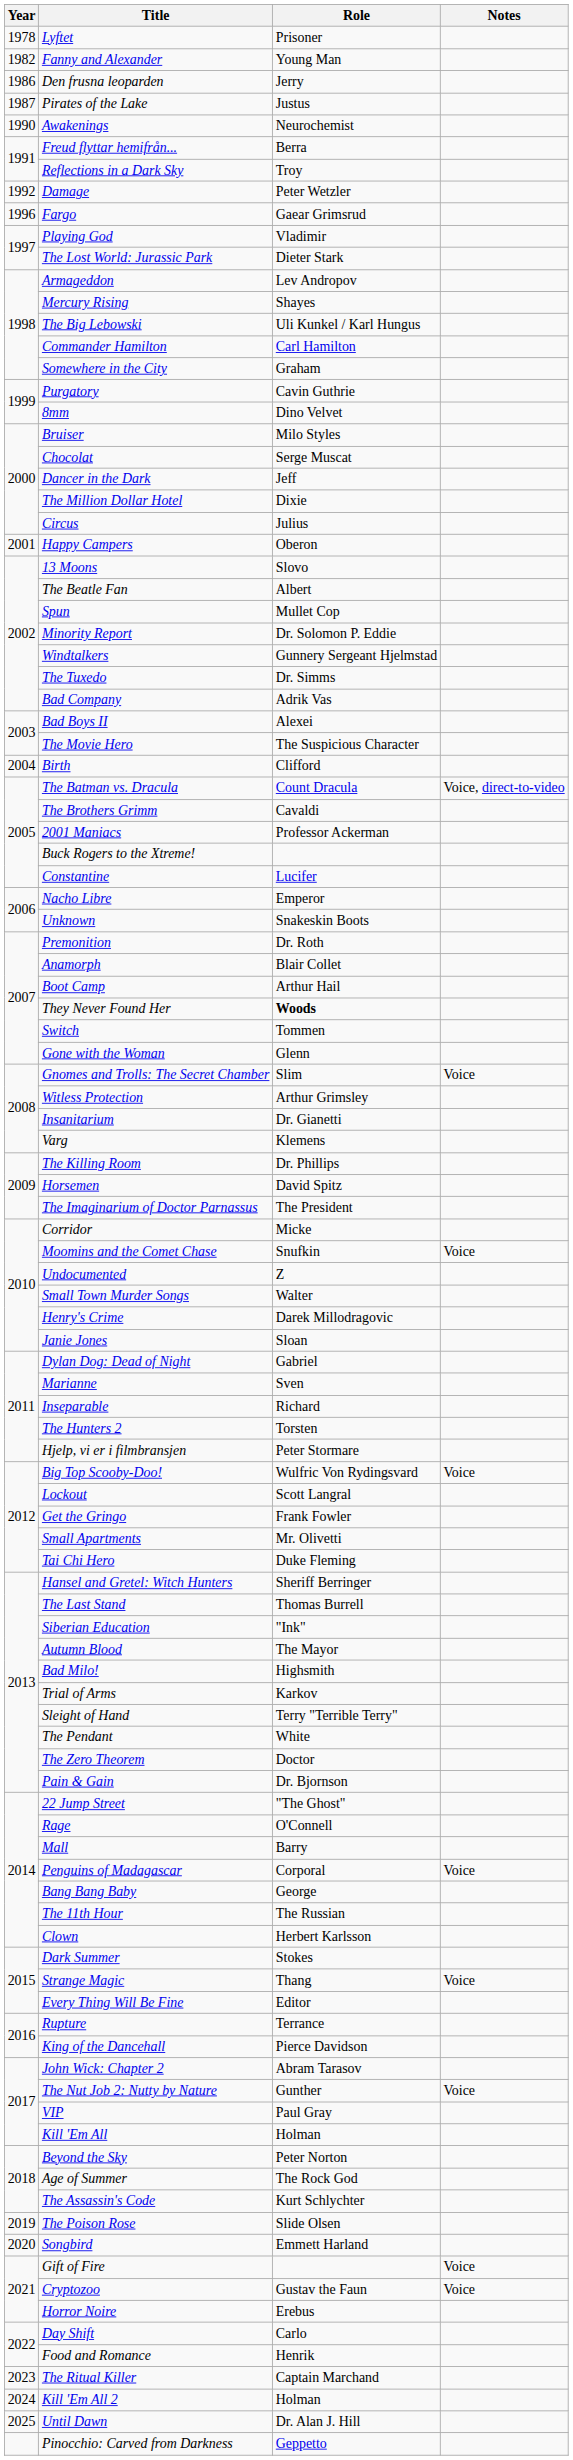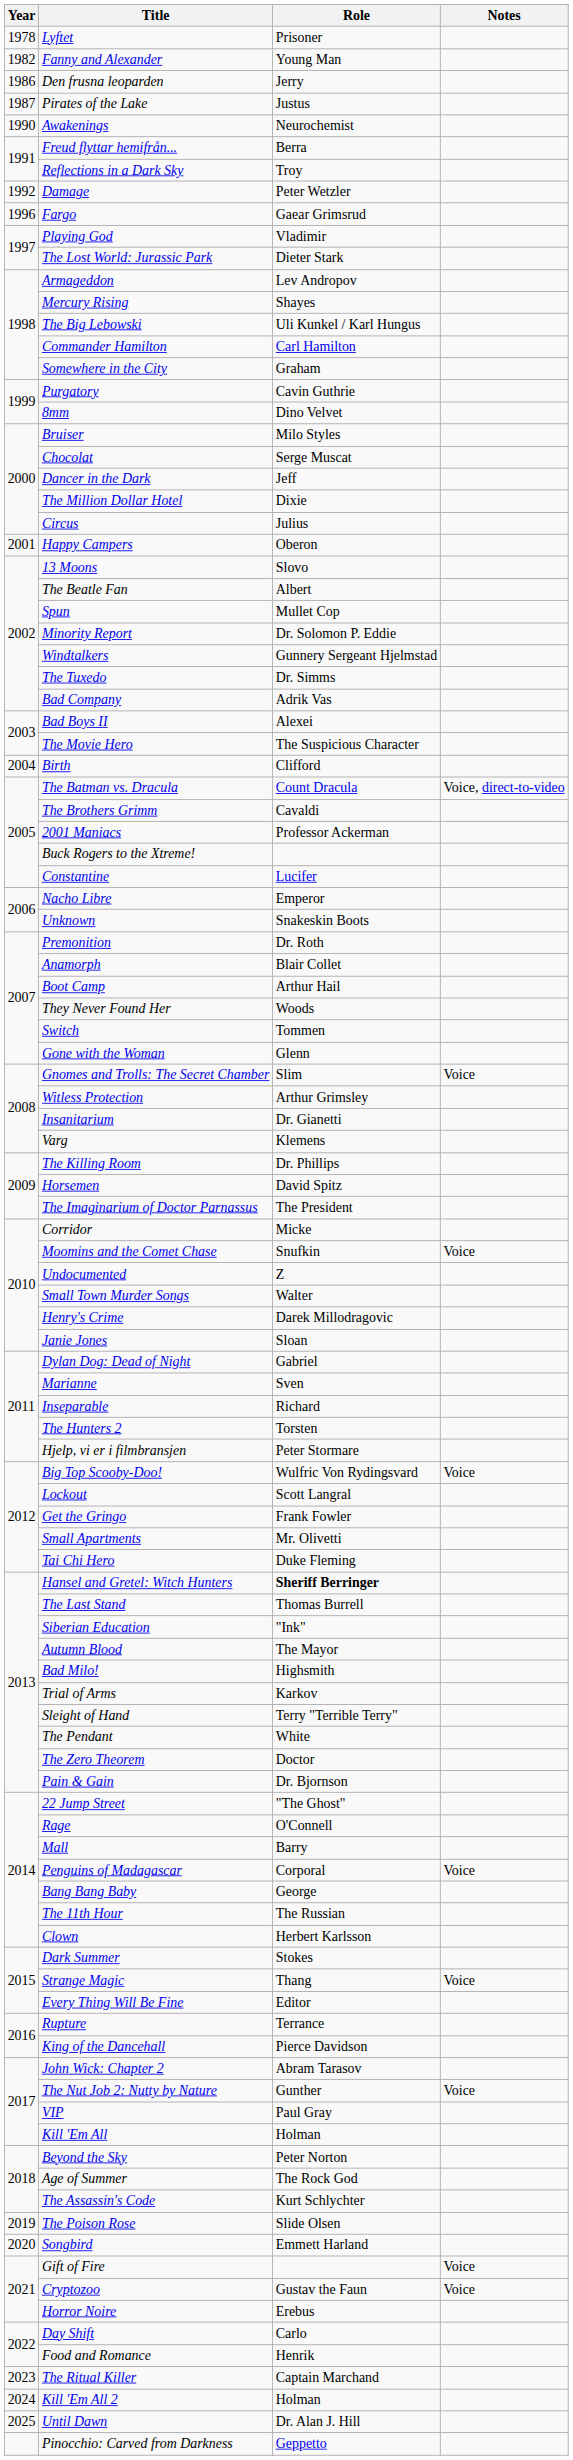(296, 1008) bold -> (295, 1008) normal
(323, 1582) normal -> (327, 1582) bold
